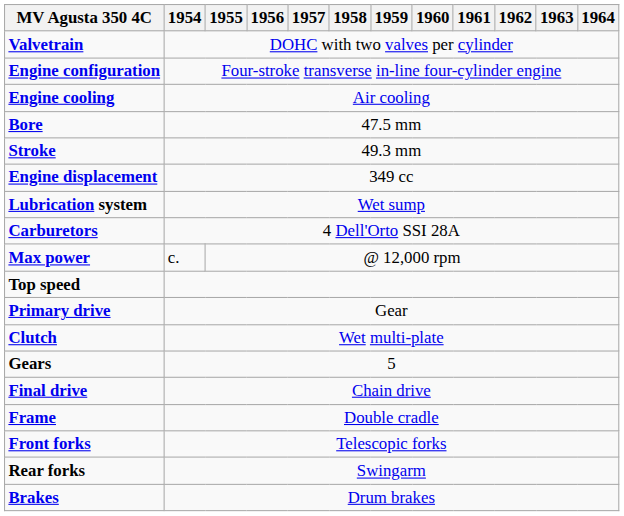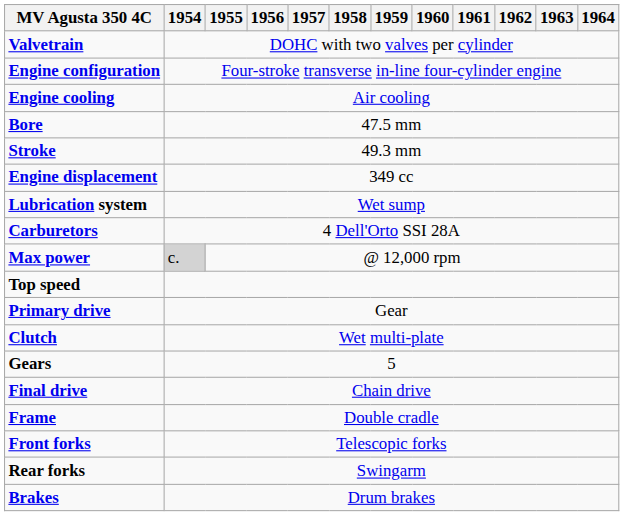(174, 257) no background -> (174, 257) lightgrey background
